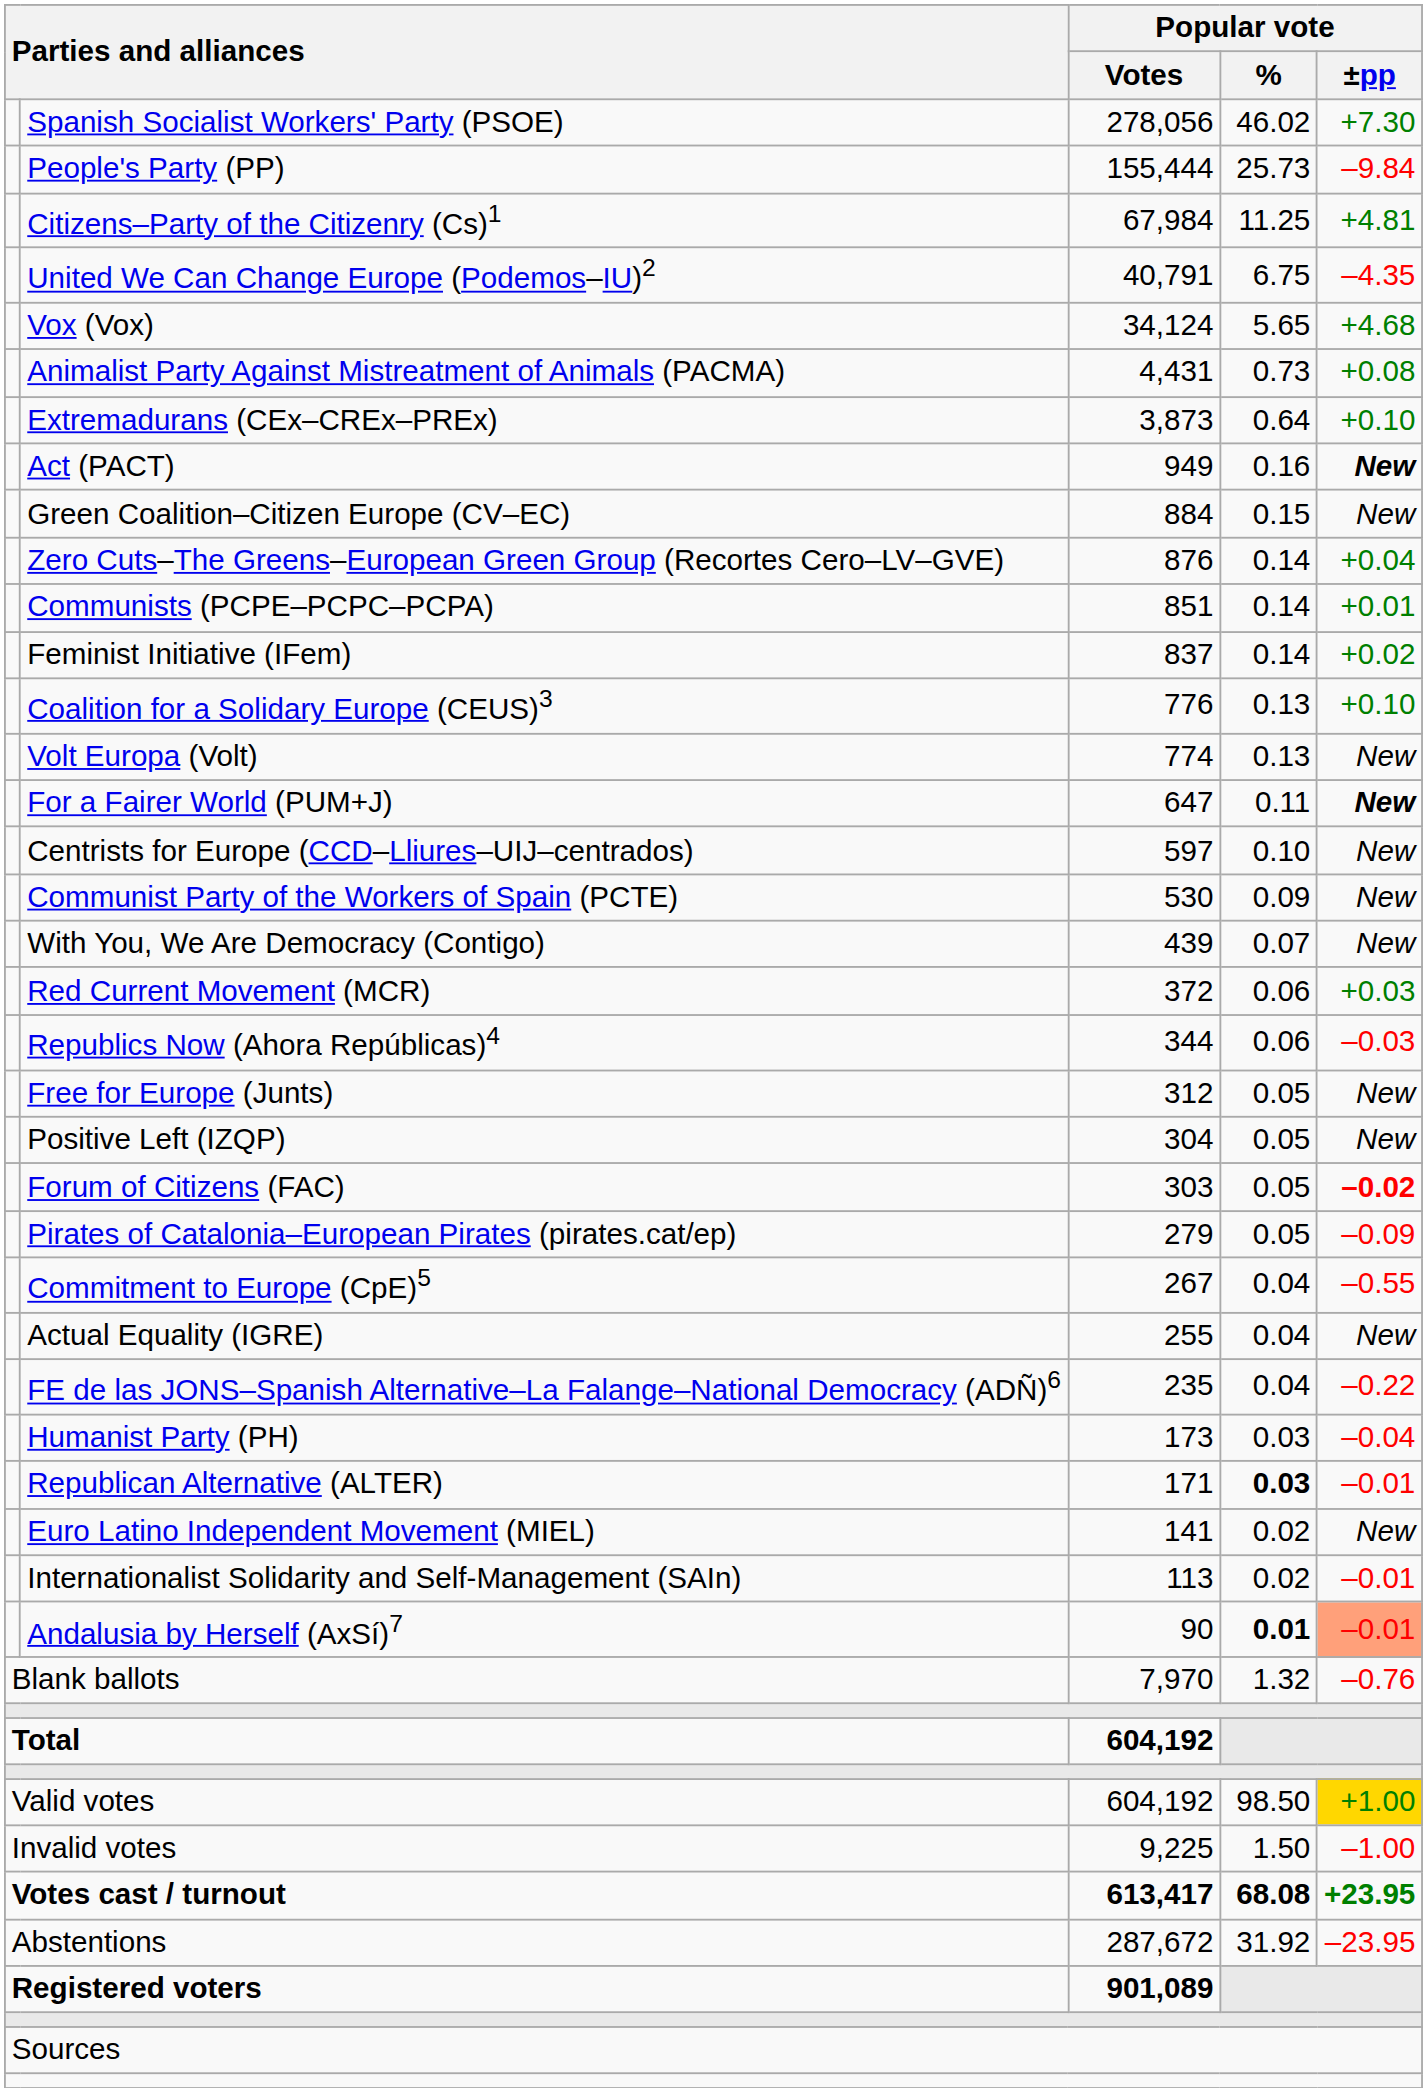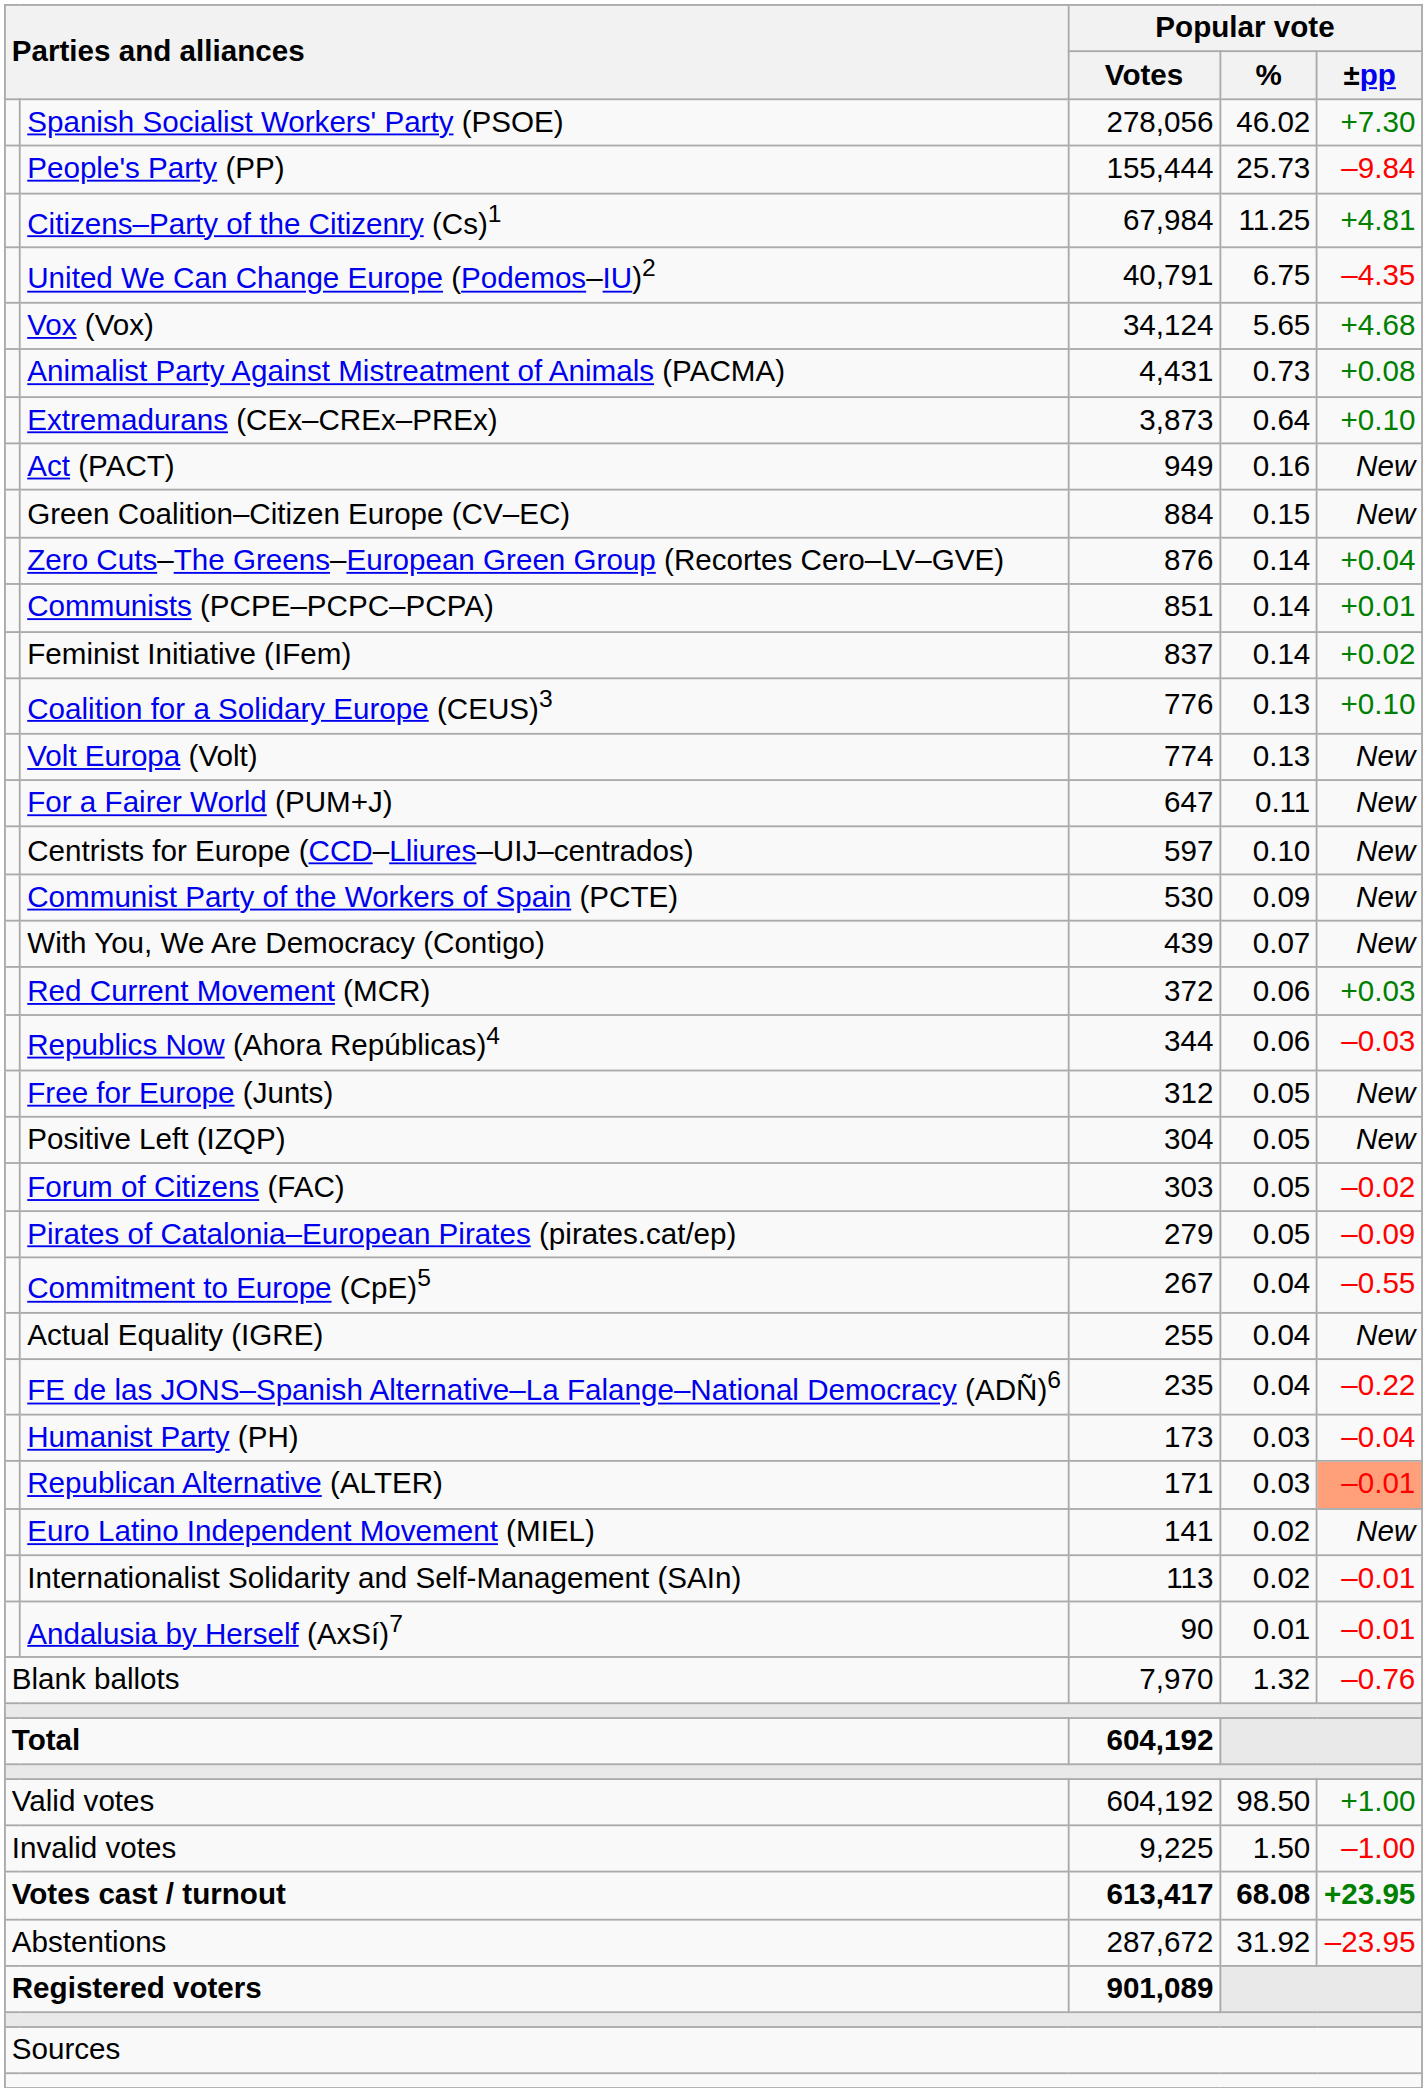(1385, 466) bold -> (1386, 466) normal
(1385, 803) bold -> (1386, 803) normal
(1378, 1186) bold -> (1378, 1186) normal
(1282, 1484) bold -> (1282, 1484) normal
(1378, 1484) no background -> (1378, 1484) lightsalmon background
(1282, 1629) bold -> (1282, 1629) normal
(1378, 1629) lightsalmon background -> (1378, 1629) no background
(1378, 1801) gold background -> (1378, 1801) no background
